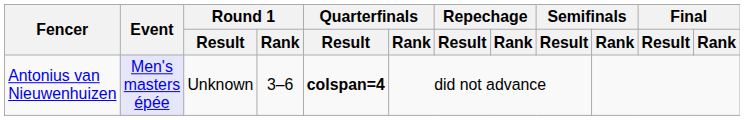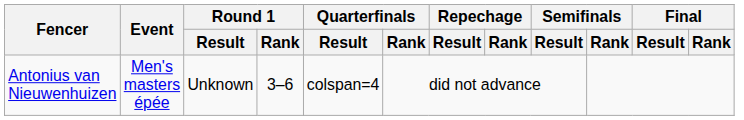(152, 85) lavender background -> (152, 85) no background
(346, 85) bold -> (343, 85) normal
